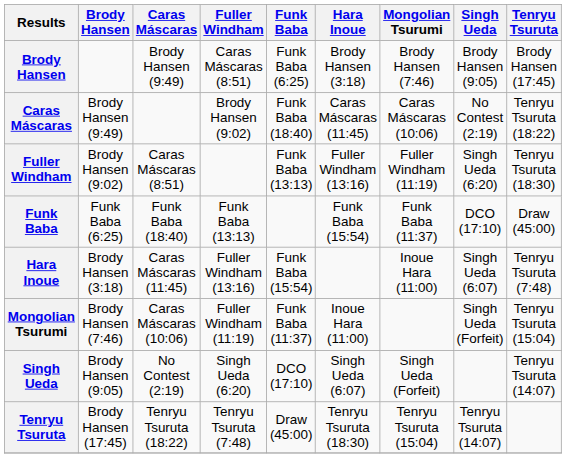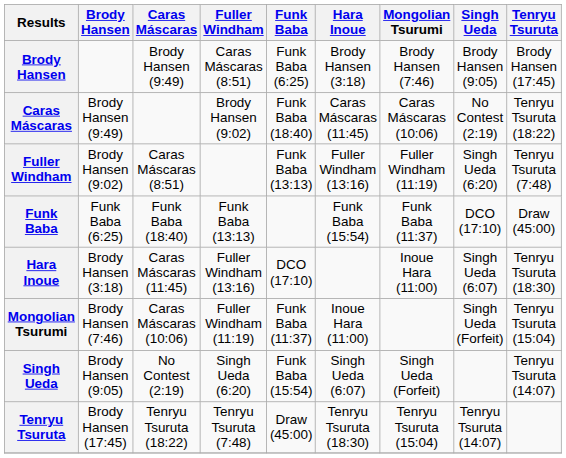(534, 169) Tenryu Tsuruta (18:30) -> (534, 169) Tenryu Tsuruta (7:48)
(291, 272) Funk Baba (15:54) -> (291, 272) DCO (17:10)
(534, 272) Tenryu Tsuruta (7:48) -> (534, 272) Tenryu Tsuruta (18:30)
(291, 376) DCO (17:10) -> (291, 376) Funk Baba (15:54)
